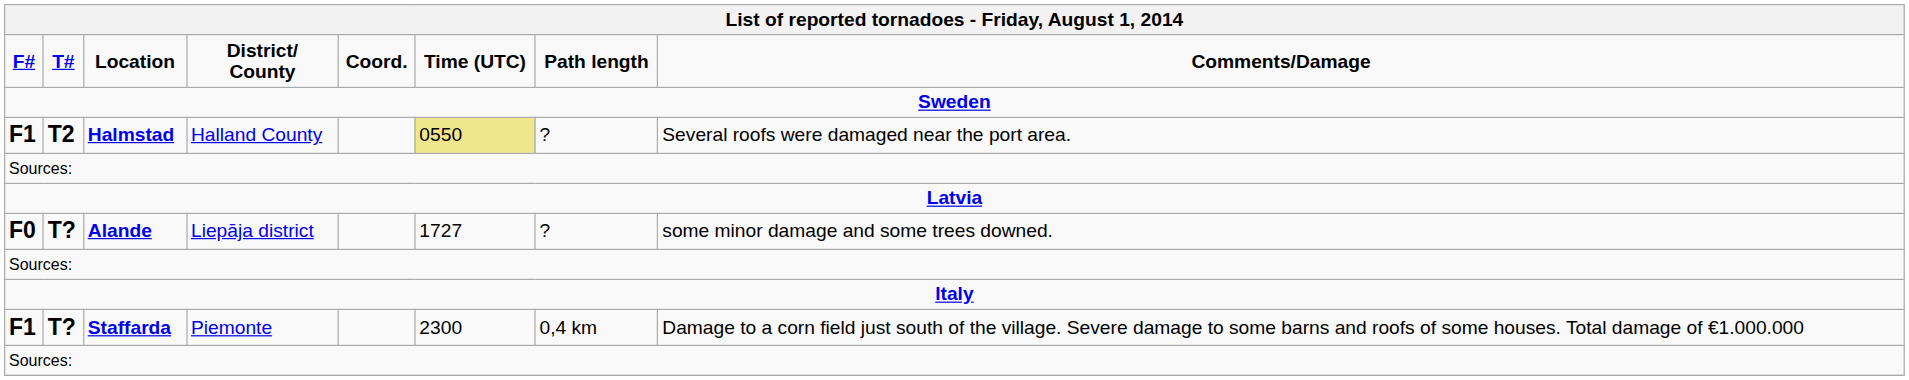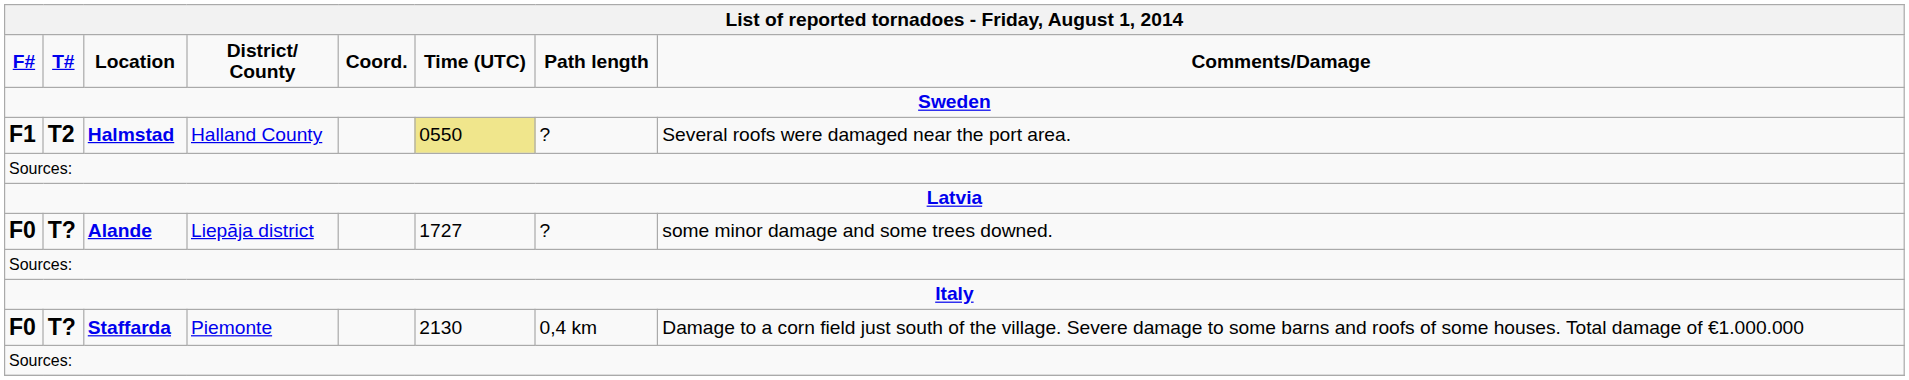(22, 327) F1 -> (22, 327) F0
(441, 327) 2300 -> (441, 327) 2130
